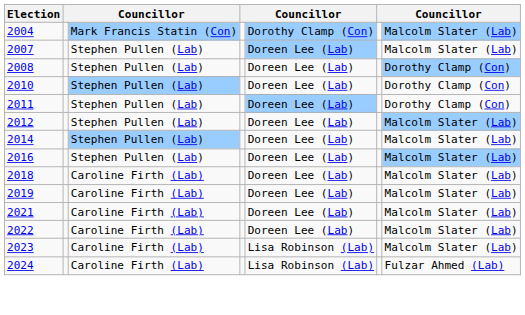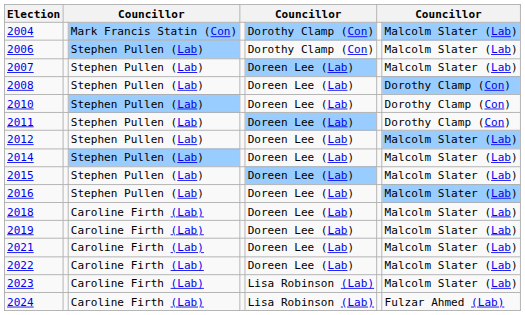+ row: (20, 49)
+ row: (20, 176)
